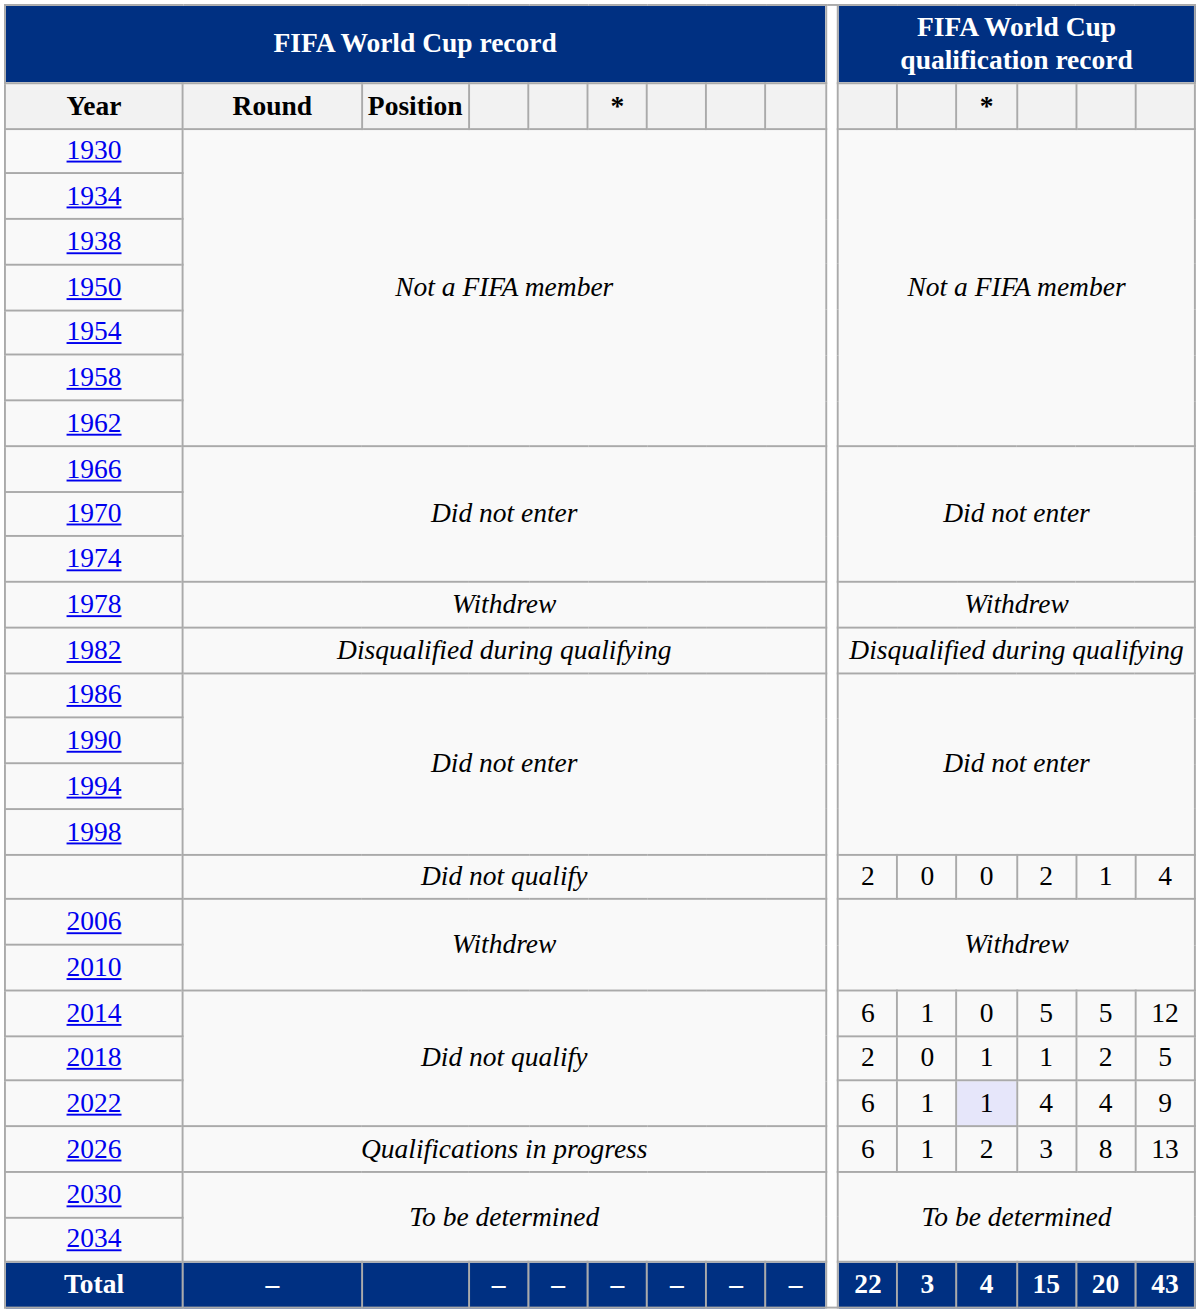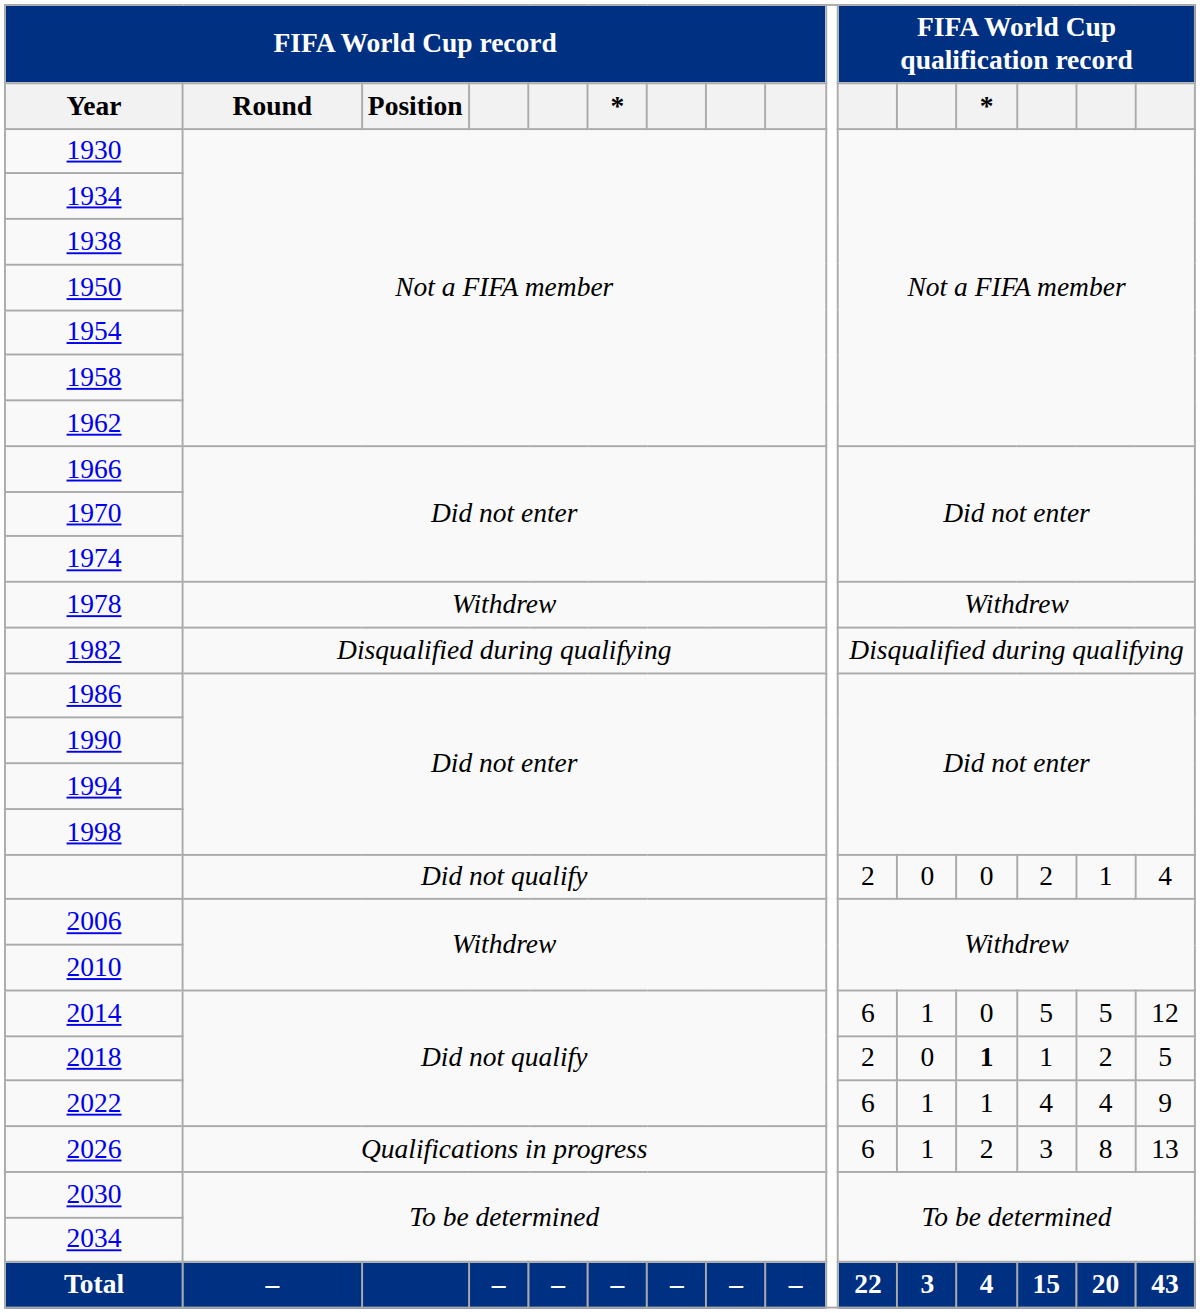(987, 1058) normal -> (987, 1058) bold
(987, 1103) lavender background -> (987, 1103) no background
